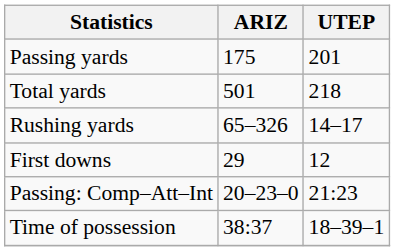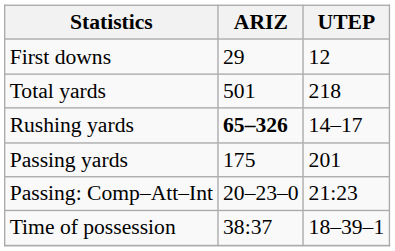rows swapped: (60, 159) <-> (69, 56)
(255, 124) normal -> (255, 124) bold
